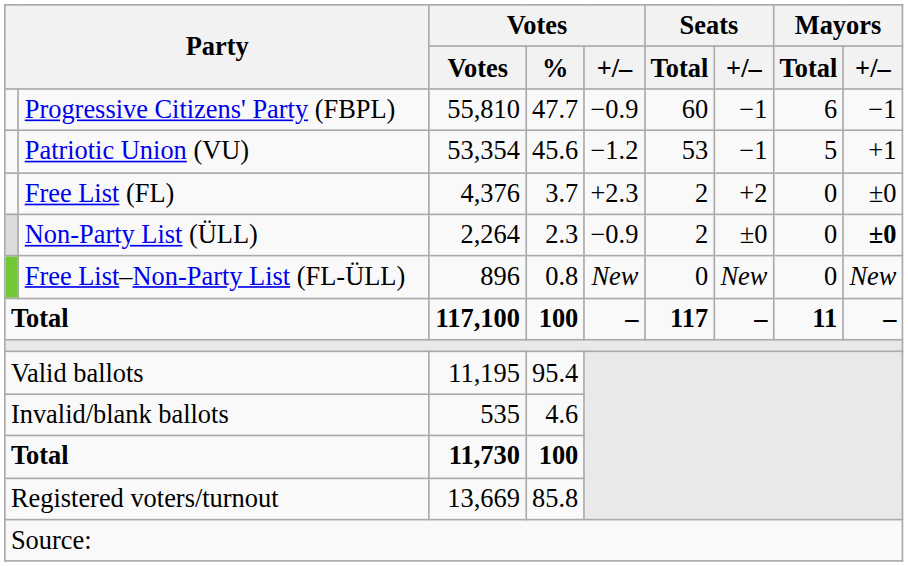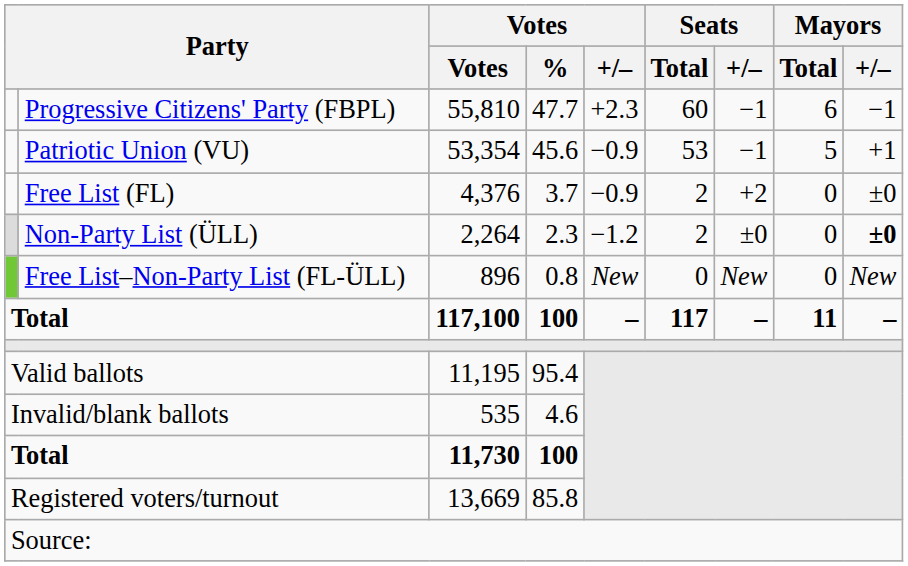(614, 109) −0.9 -> (614, 109) +2.3
(614, 151) −1.2 -> (614, 151) −0.9
(614, 192) +2.3 -> (614, 192) −0.9
(614, 234) −0.9 -> (614, 234) −1.2
